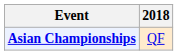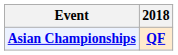(156, 38) normal -> (156, 38) bold
